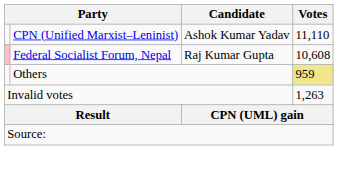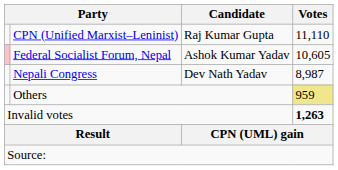(237, 34) Ashok Kumar Yadav -> (229, 34) Raj Kumar Gupta
(229, 54) Raj Kumar Gupta -> (237, 54) Ashok Kumar Yadav
(313, 54) 10,608 -> (313, 54) 10,605
+ row: (55, 74)
(310, 94) normal -> (310, 114) bold
